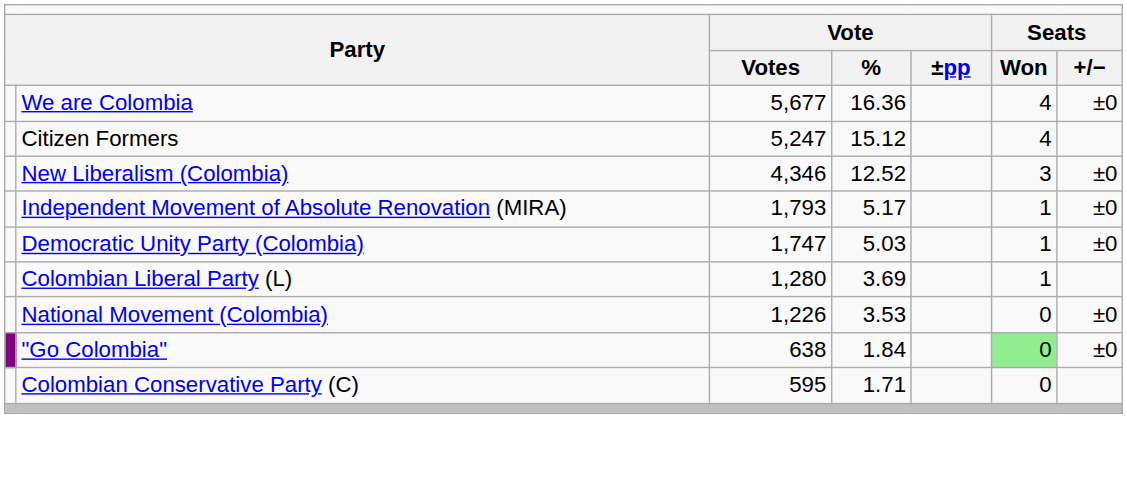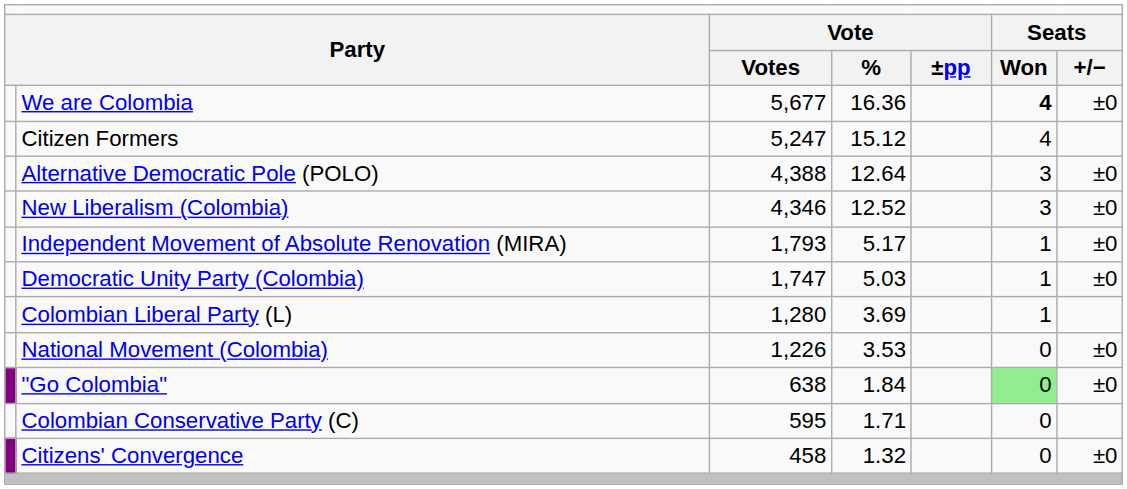(1045, 102) normal -> (1045, 102) bold
+ row: (200, 173)
+ row: (132, 455)
